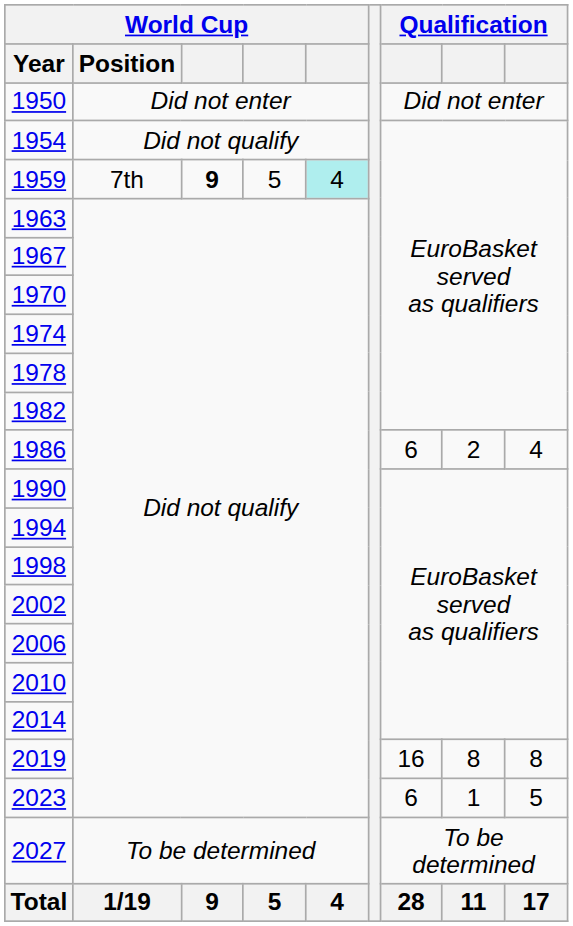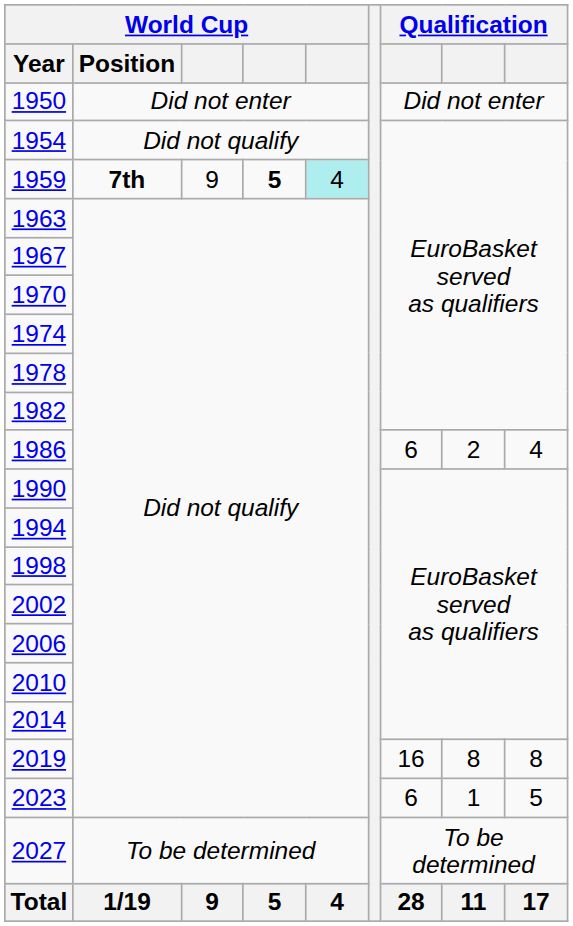(127, 179) normal -> (127, 179) bold
(212, 179) bold -> (212, 179) normal
(275, 179) normal -> (275, 179) bold
